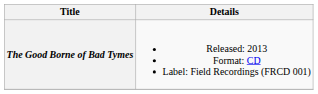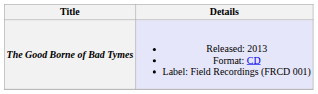(224, 60) no background -> (224, 60) lavender background
